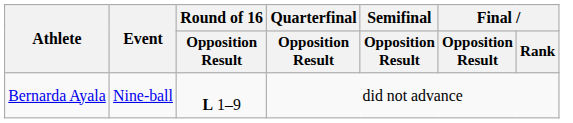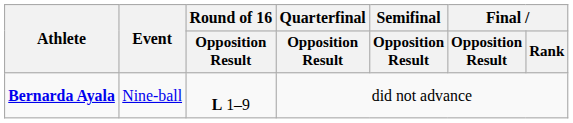(57, 95) normal -> (62, 95) bold
